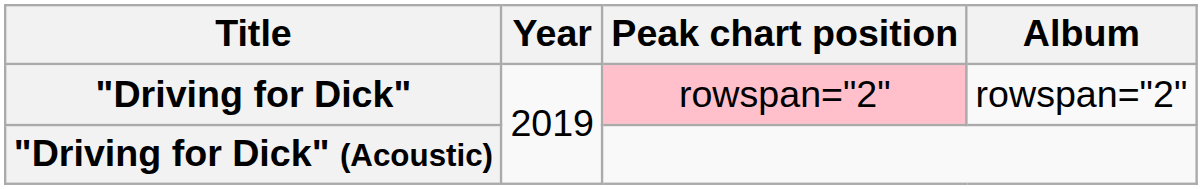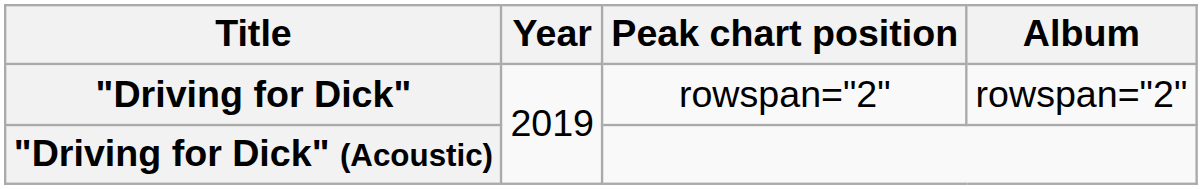(785, 93) pink background -> (785, 93) no background
